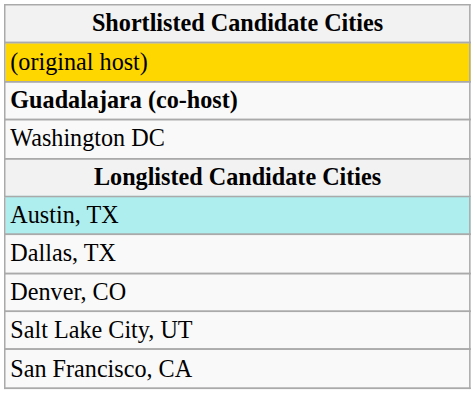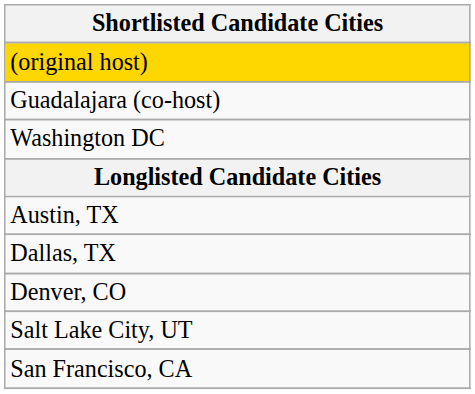(124, 100) bold -> (115, 100) normal
(64, 215) paleturquoise background -> (64, 215) no background
